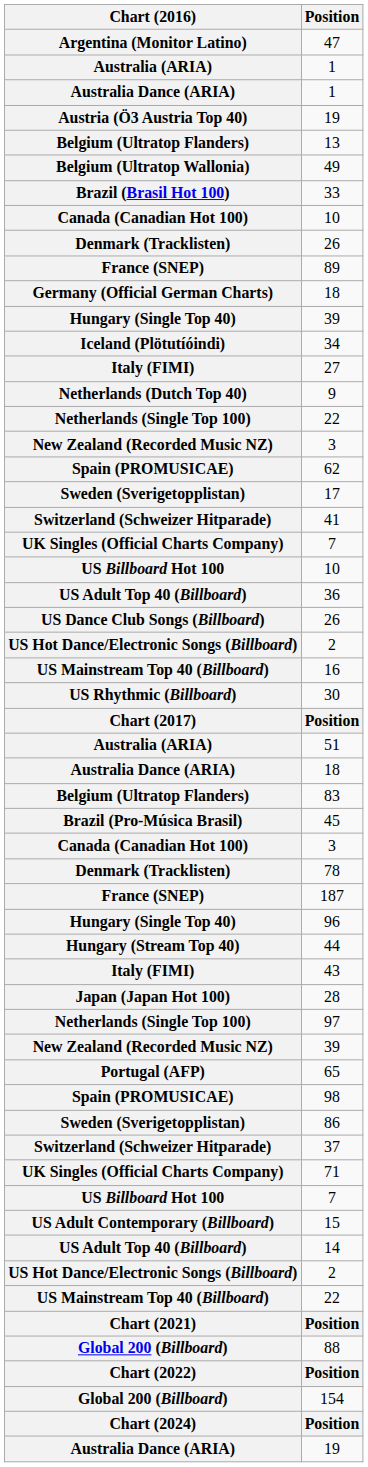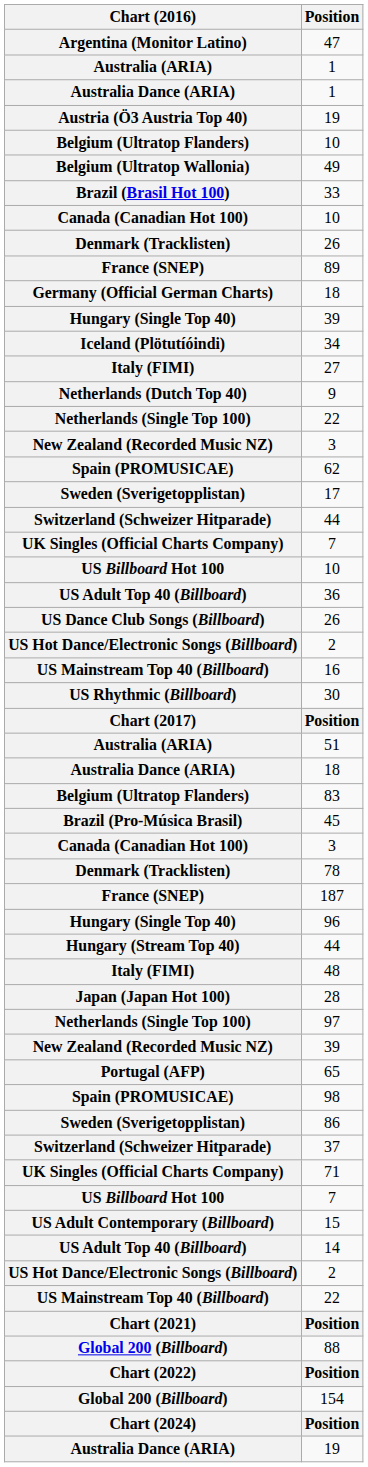(332, 142) 13 -> (332, 142) 10
(332, 519) 41 -> (332, 519) 44
(332, 971) 43 -> (332, 971) 48
